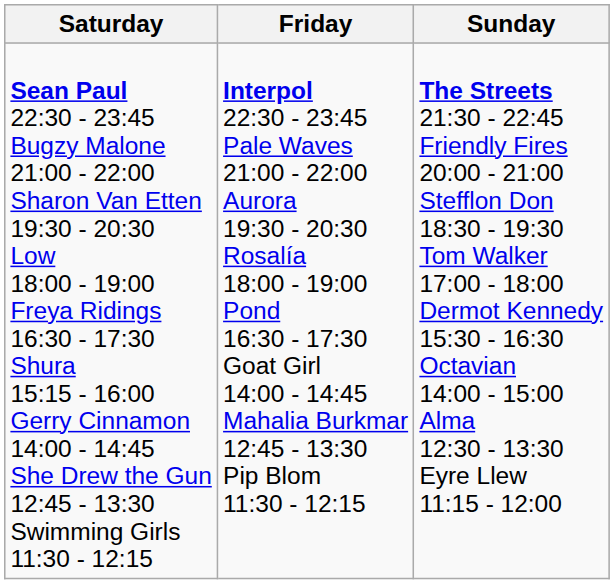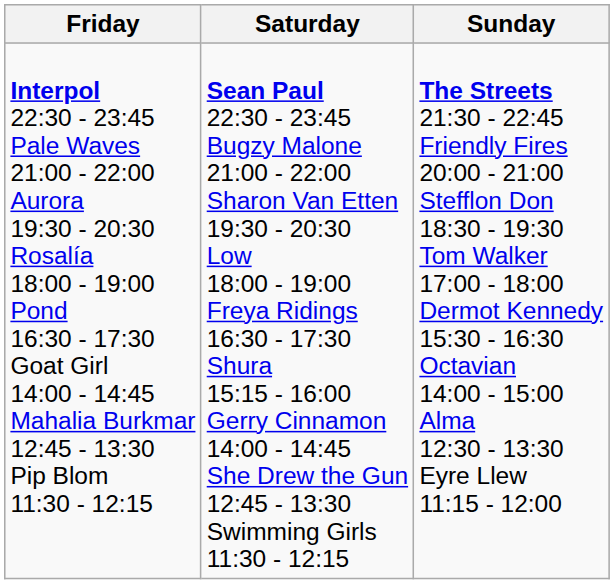columns swapped: (316, 23) <-> (111, 23)
